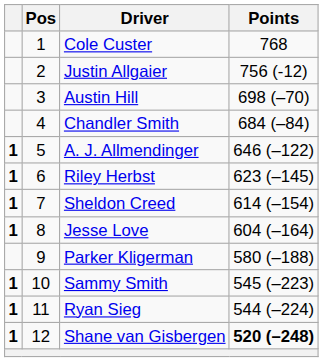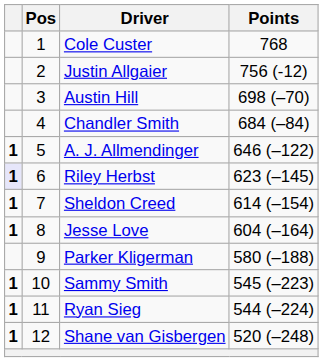(13, 177) no background -> (13, 177) lavender background
(274, 336) bold -> (274, 336) normal
